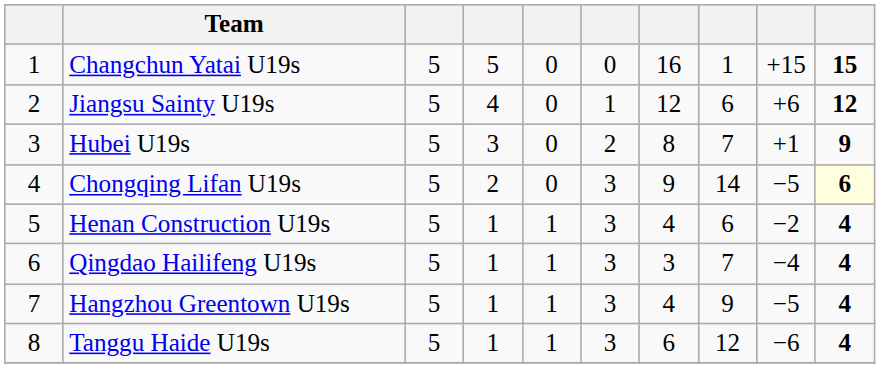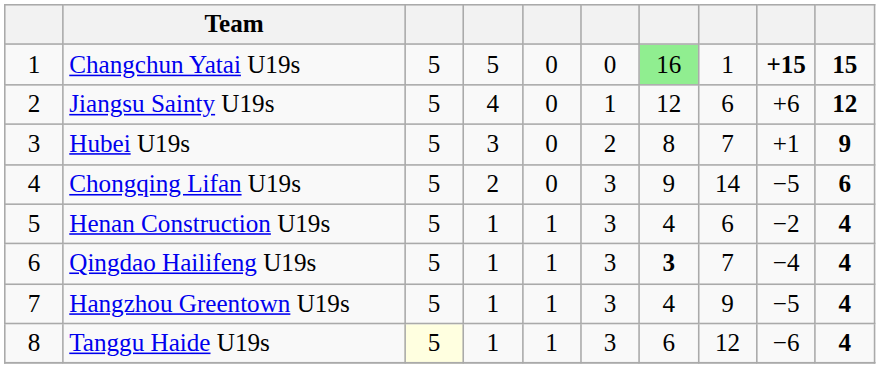(669, 64) no background -> (669, 64) lightgreen background
(786, 64) normal -> (786, 64) bold
(845, 183) lightyellow background -> (845, 183) no background
(669, 263) normal -> (669, 263) bold
(434, 343) no background -> (434, 343) lightyellow background
